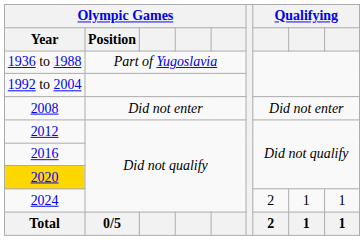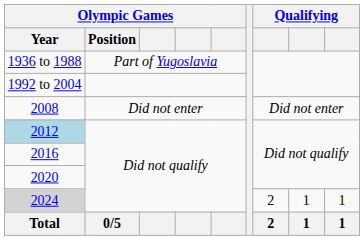(45, 131) no background -> (45, 131) lightblue background
(45, 177) gold background -> (45, 177) no background
(45, 200) no background -> (45, 200) lightgrey background
